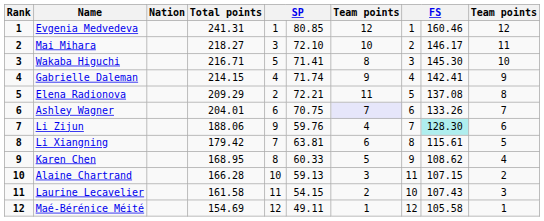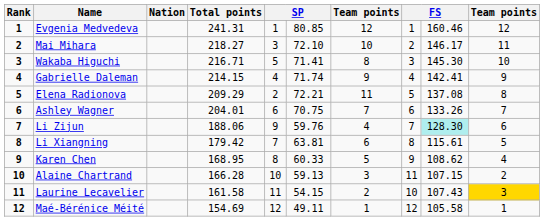(366, 110) lavender background -> (366, 110) no background
(504, 192) no background -> (504, 192) gold background
